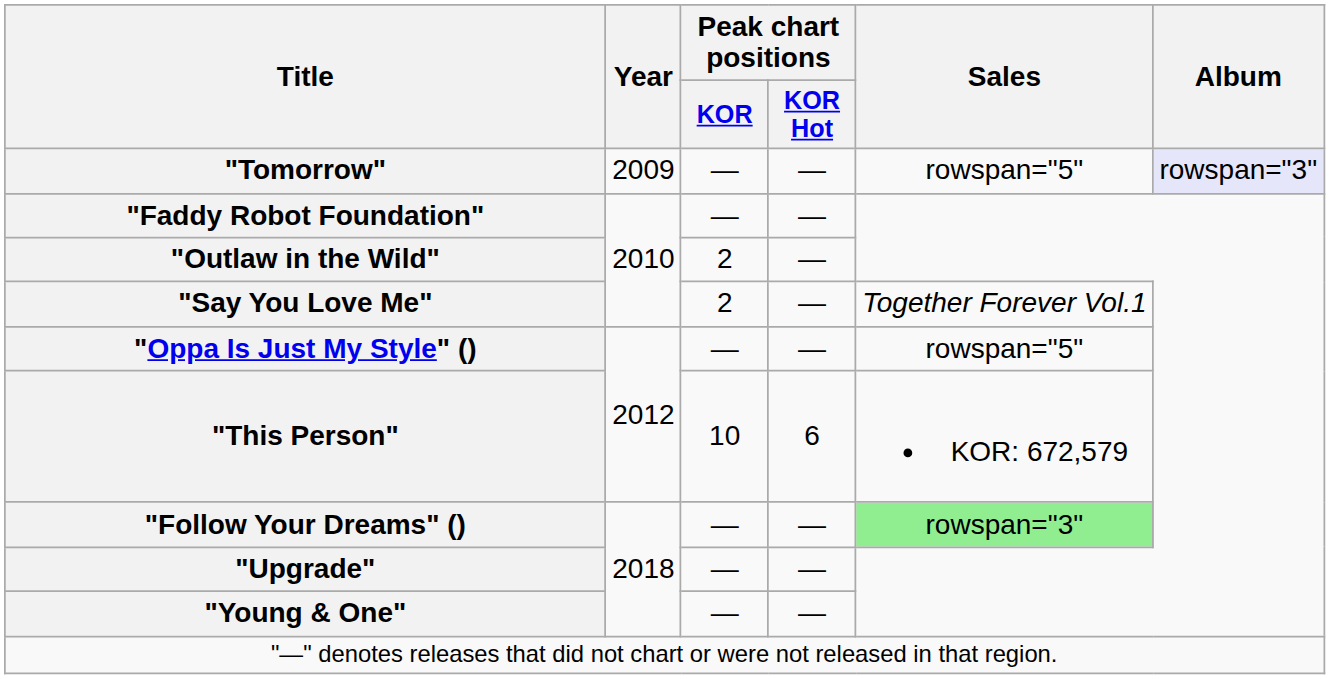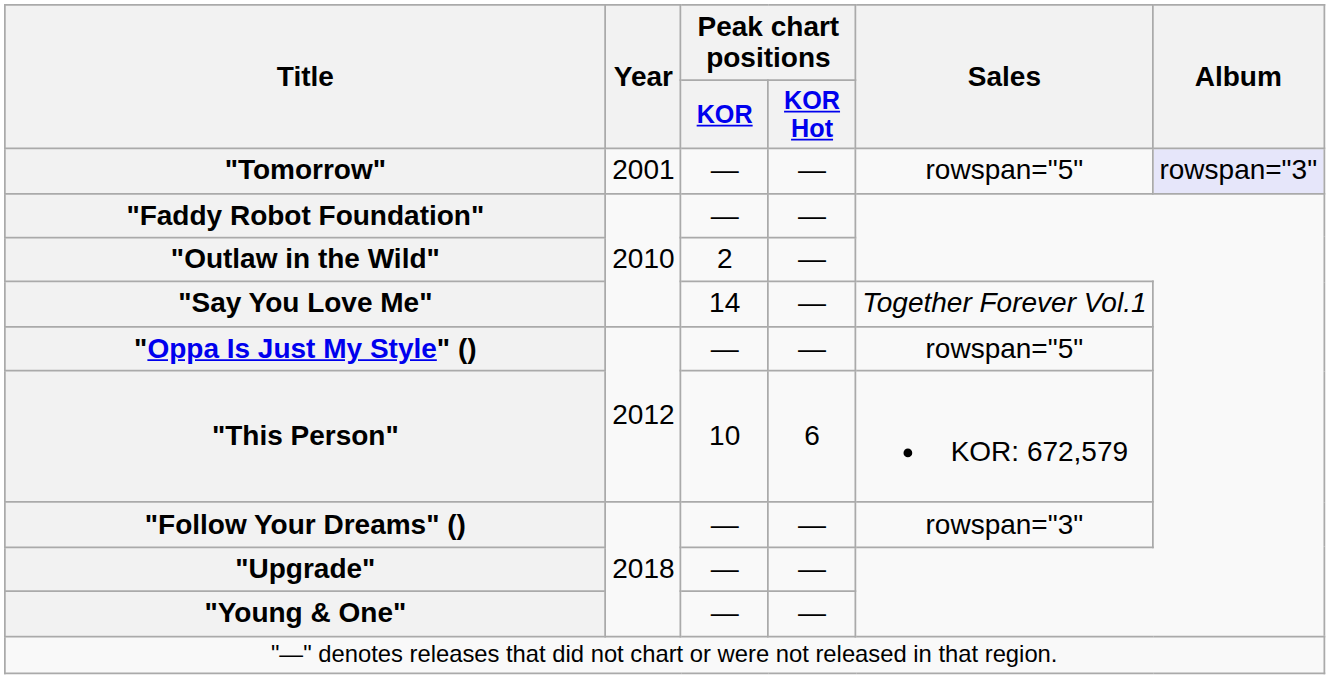(643, 170) 2009 -> (643, 170) 2001
(725, 303) 2 -> (725, 303) 14
(1004, 524) lightgreen background -> (1004, 524) no background
